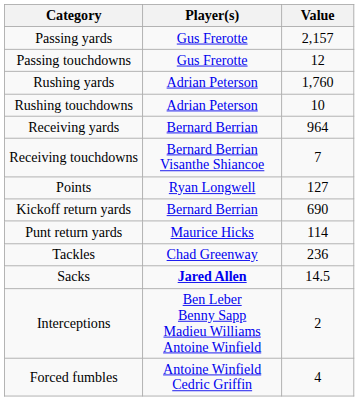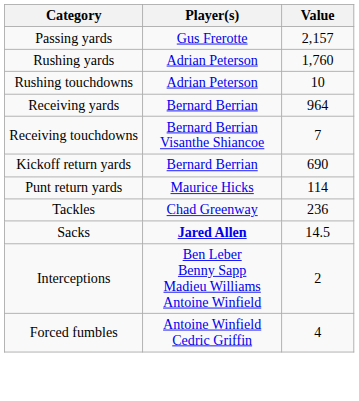- row: (74, 60)
- row: (74, 187)
